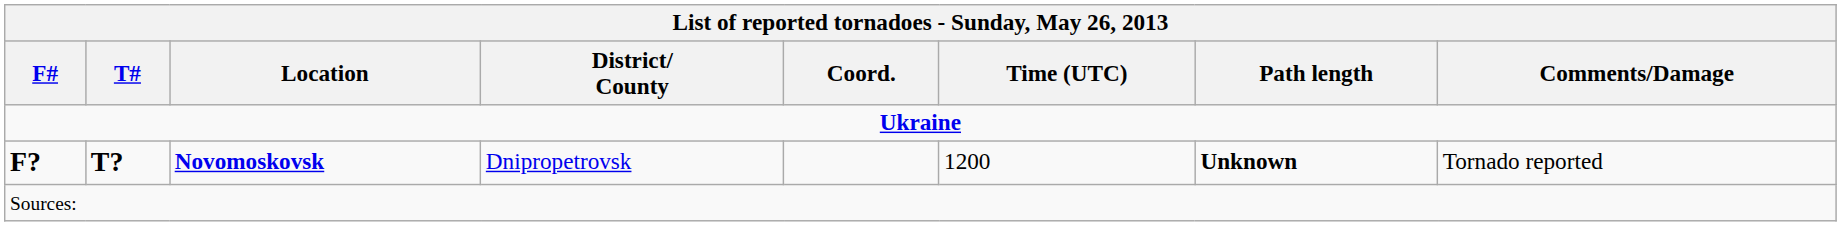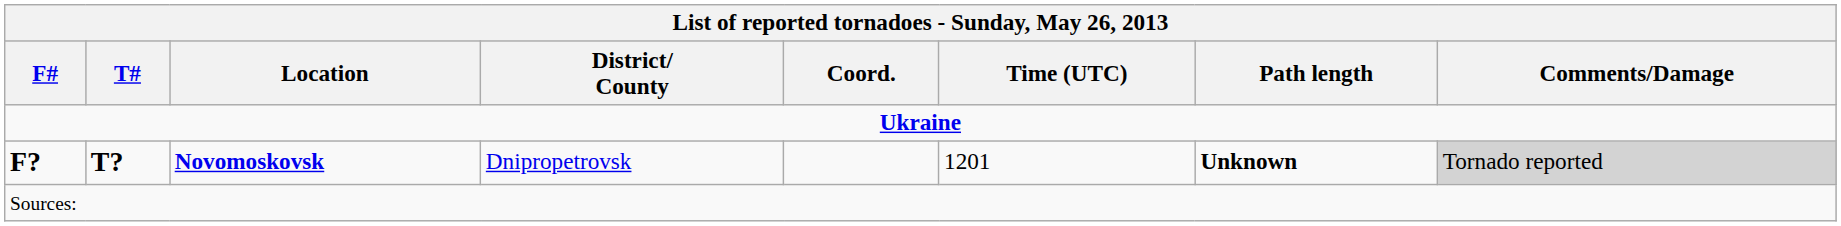(967, 162) 1200 -> (967, 162) 1201
(1523, 162) no background -> (1523, 162) lightgrey background
